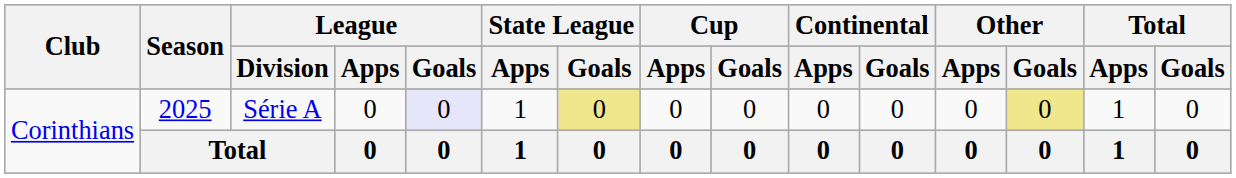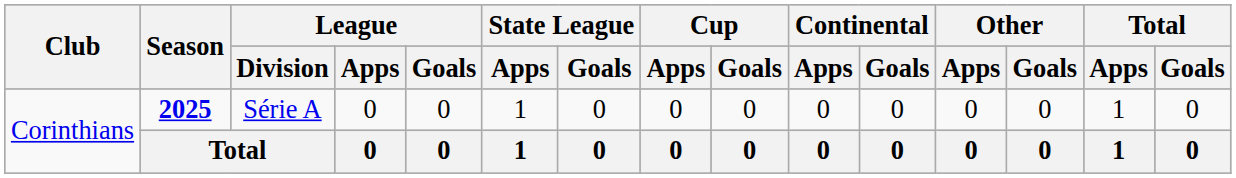(185, 109) normal -> (185, 109) bold
(444, 109) lavender background -> (444, 109) no background
(599, 109) khaki background -> (599, 109) no background
(1045, 109) khaki background -> (1045, 109) no background
